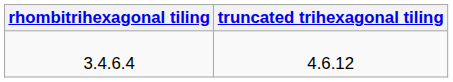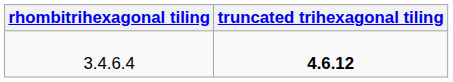(331, 63) normal -> (331, 63) bold
